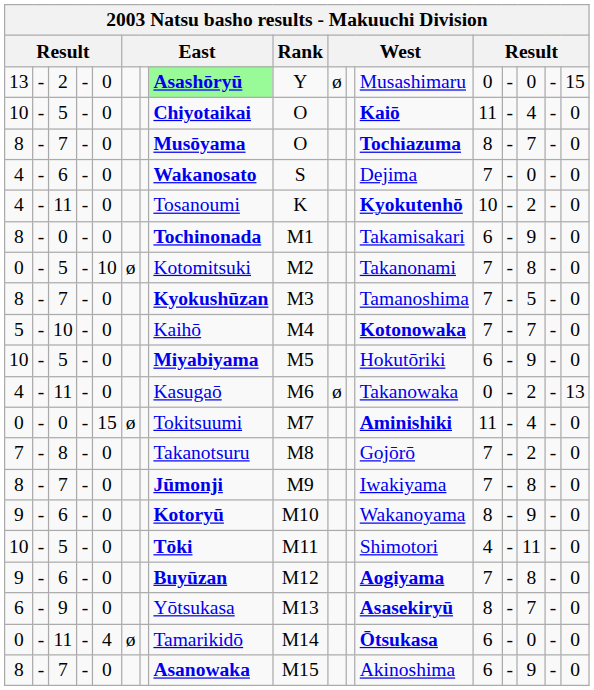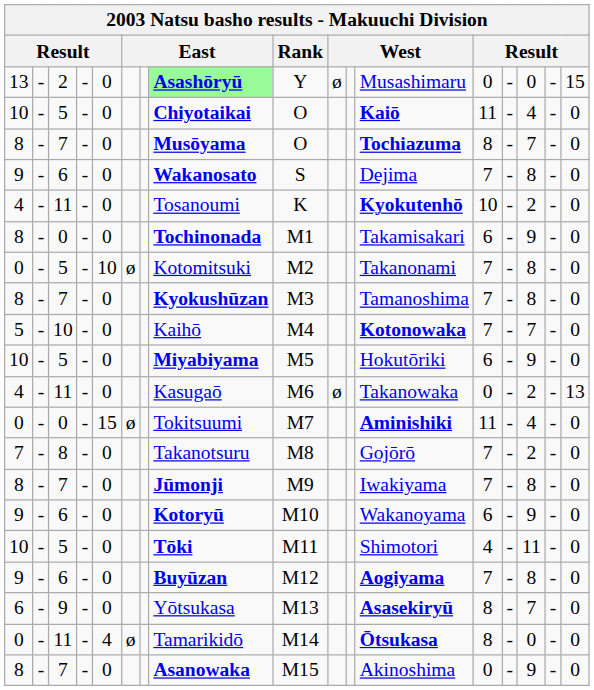(19, 174) 4 -> (19, 174) 9
(531, 174) 0 -> (531, 174) 8
(531, 298) 5 -> (531, 298) 8
(488, 515) 8 -> (488, 515) 6
(488, 639) 6 -> (488, 639) 8
(488, 670) 6 -> (488, 670) 0
